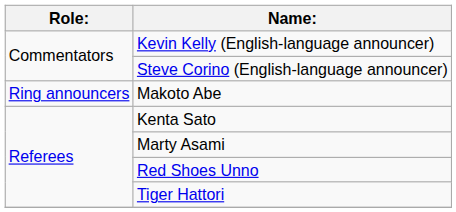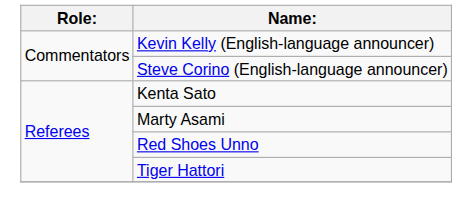- row: (179, 94)
